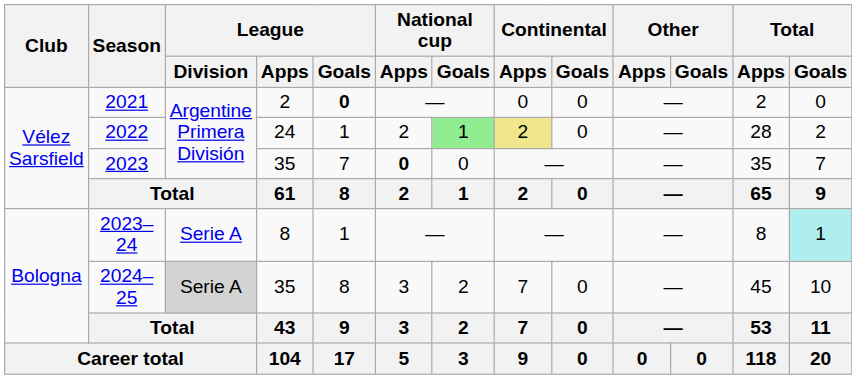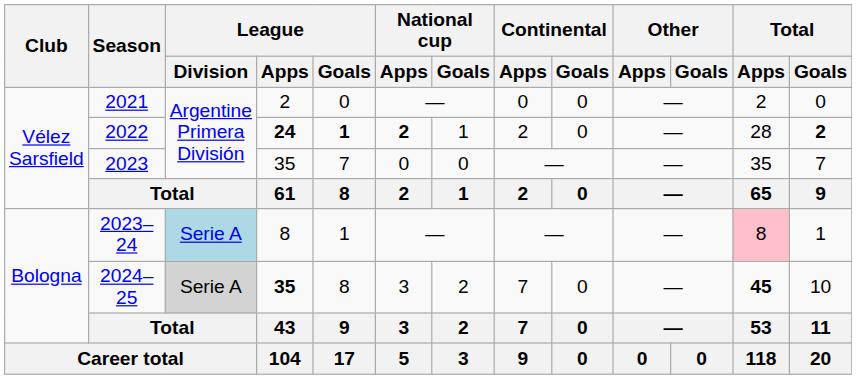(344, 102) bold -> (344, 102) normal
(285, 132) normal -> (285, 132) bold
(344, 132) normal -> (344, 132) bold
(404, 132) normal -> (404, 132) bold
(463, 132) lightgreen background -> (463, 132) no background
(523, 132) khaki background -> (523, 132) no background
(821, 132) normal -> (821, 132) bold
(404, 163) bold -> (404, 163) normal
(211, 234) no background -> (211, 234) lightblue background
(761, 234) no background -> (761, 234) pink background
(821, 234) paleturquoise background -> (821, 234) no background
(285, 286) normal -> (285, 286) bold
(761, 286) normal -> (761, 286) bold
